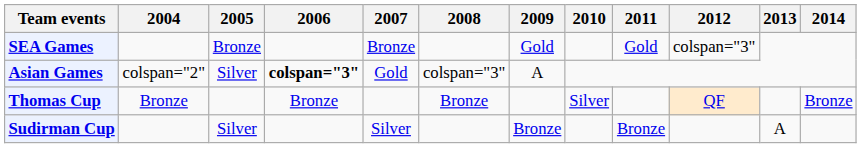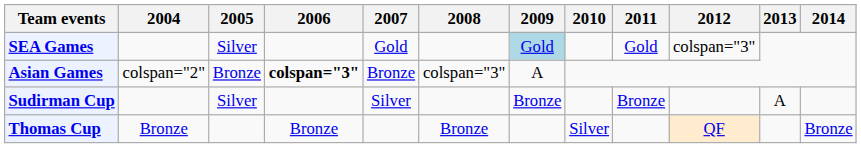(237, 46) Bronze -> (237, 46) Silver
(391, 46) Bronze -> (391, 46) Gold
(537, 46) no background -> (537, 46) lightblue background
(237, 73) Silver -> (237, 73) Bronze
(391, 73) Gold -> (391, 73) Bronze
rows swapped: (55, 101) <-> (62, 128)
